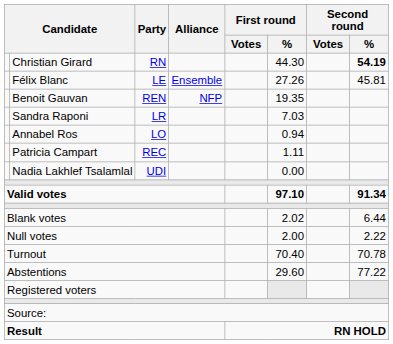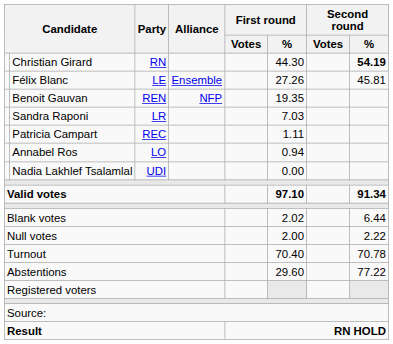rows swapped: (55, 153) <-> (45, 135)
